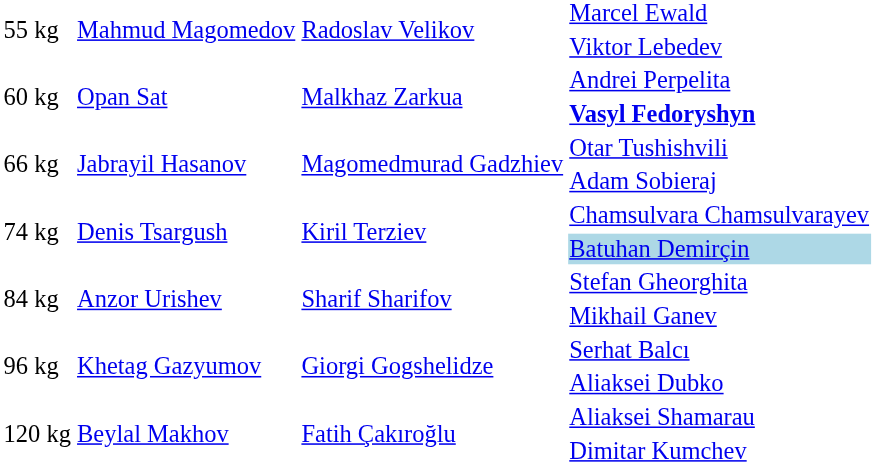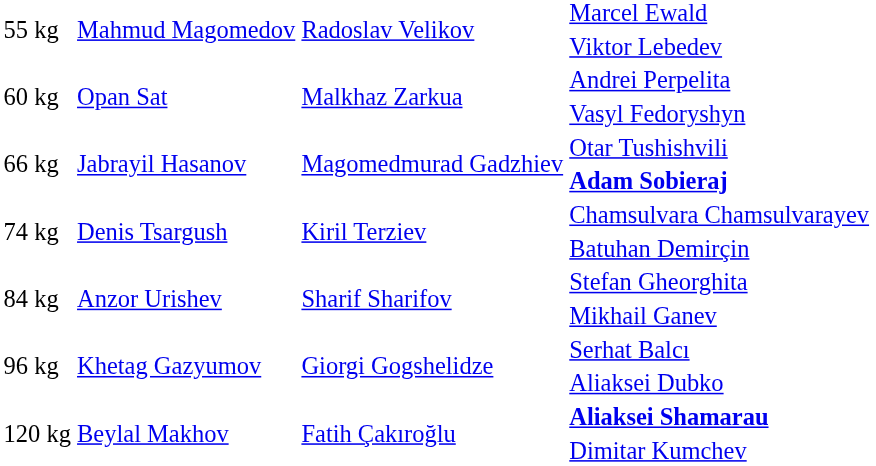(662, 114) bold -> (657, 114) normal
(643, 181) normal -> (648, 181) bold
(659, 248) lightblue background -> (659, 248) no background
(662, 417) normal -> (669, 417) bold
